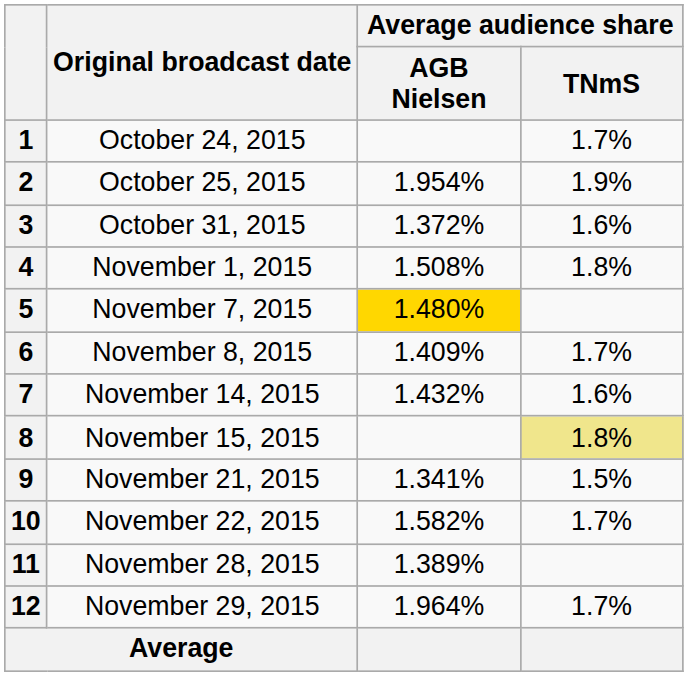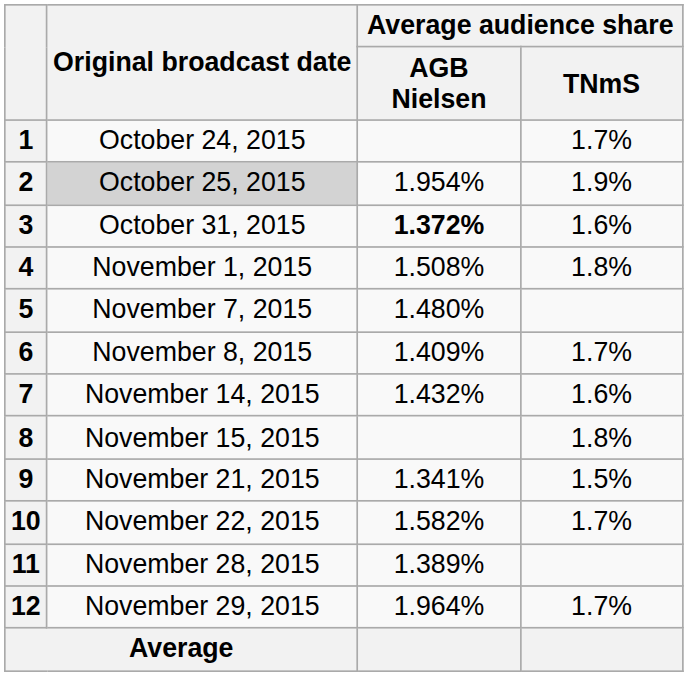(202, 182) no background -> (202, 182) lightgrey background
(439, 225) normal -> (439, 225) bold
(439, 310) gold background -> (439, 310) no background
(602, 437) khaki background -> (602, 437) no background
